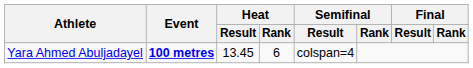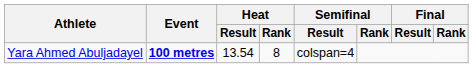(238, 53) 13.45 -> (238, 53) 13.54
(276, 53) 6 -> (276, 53) 8
